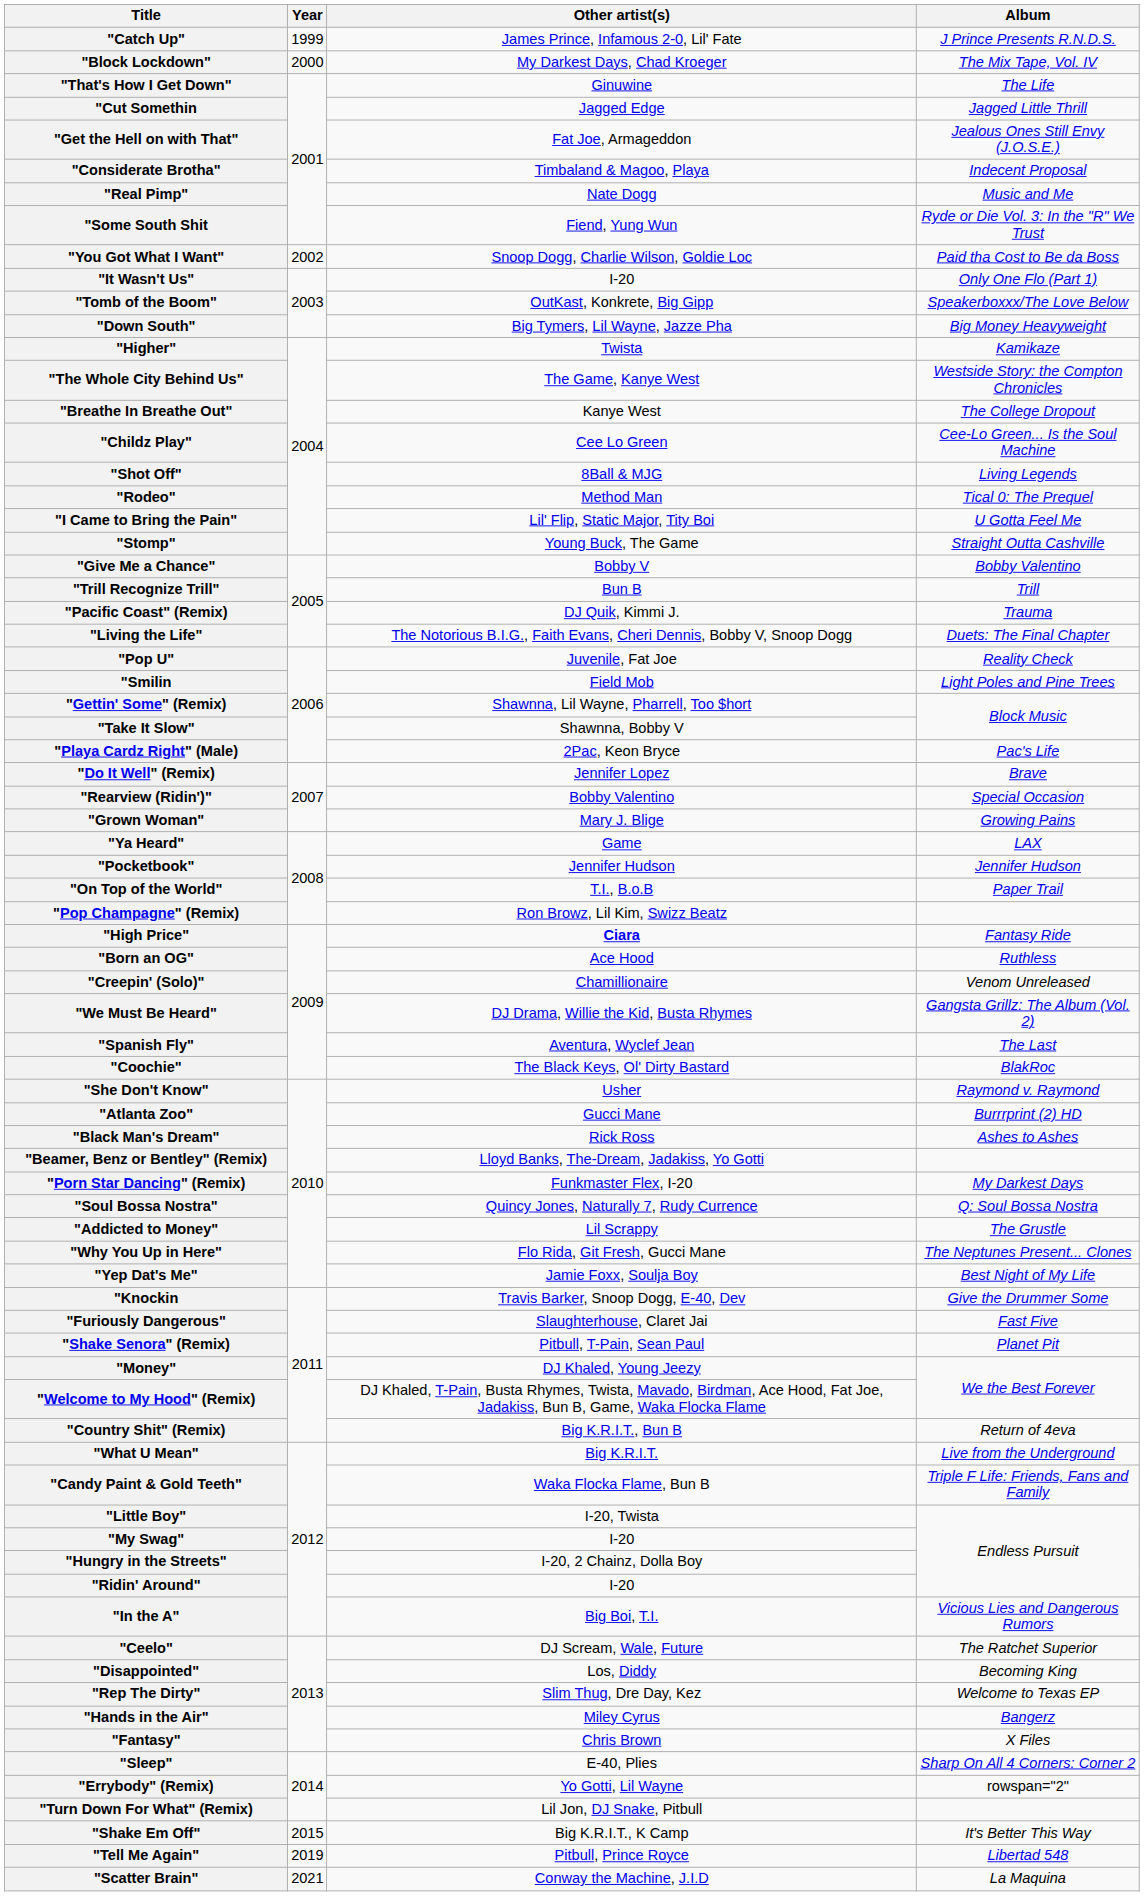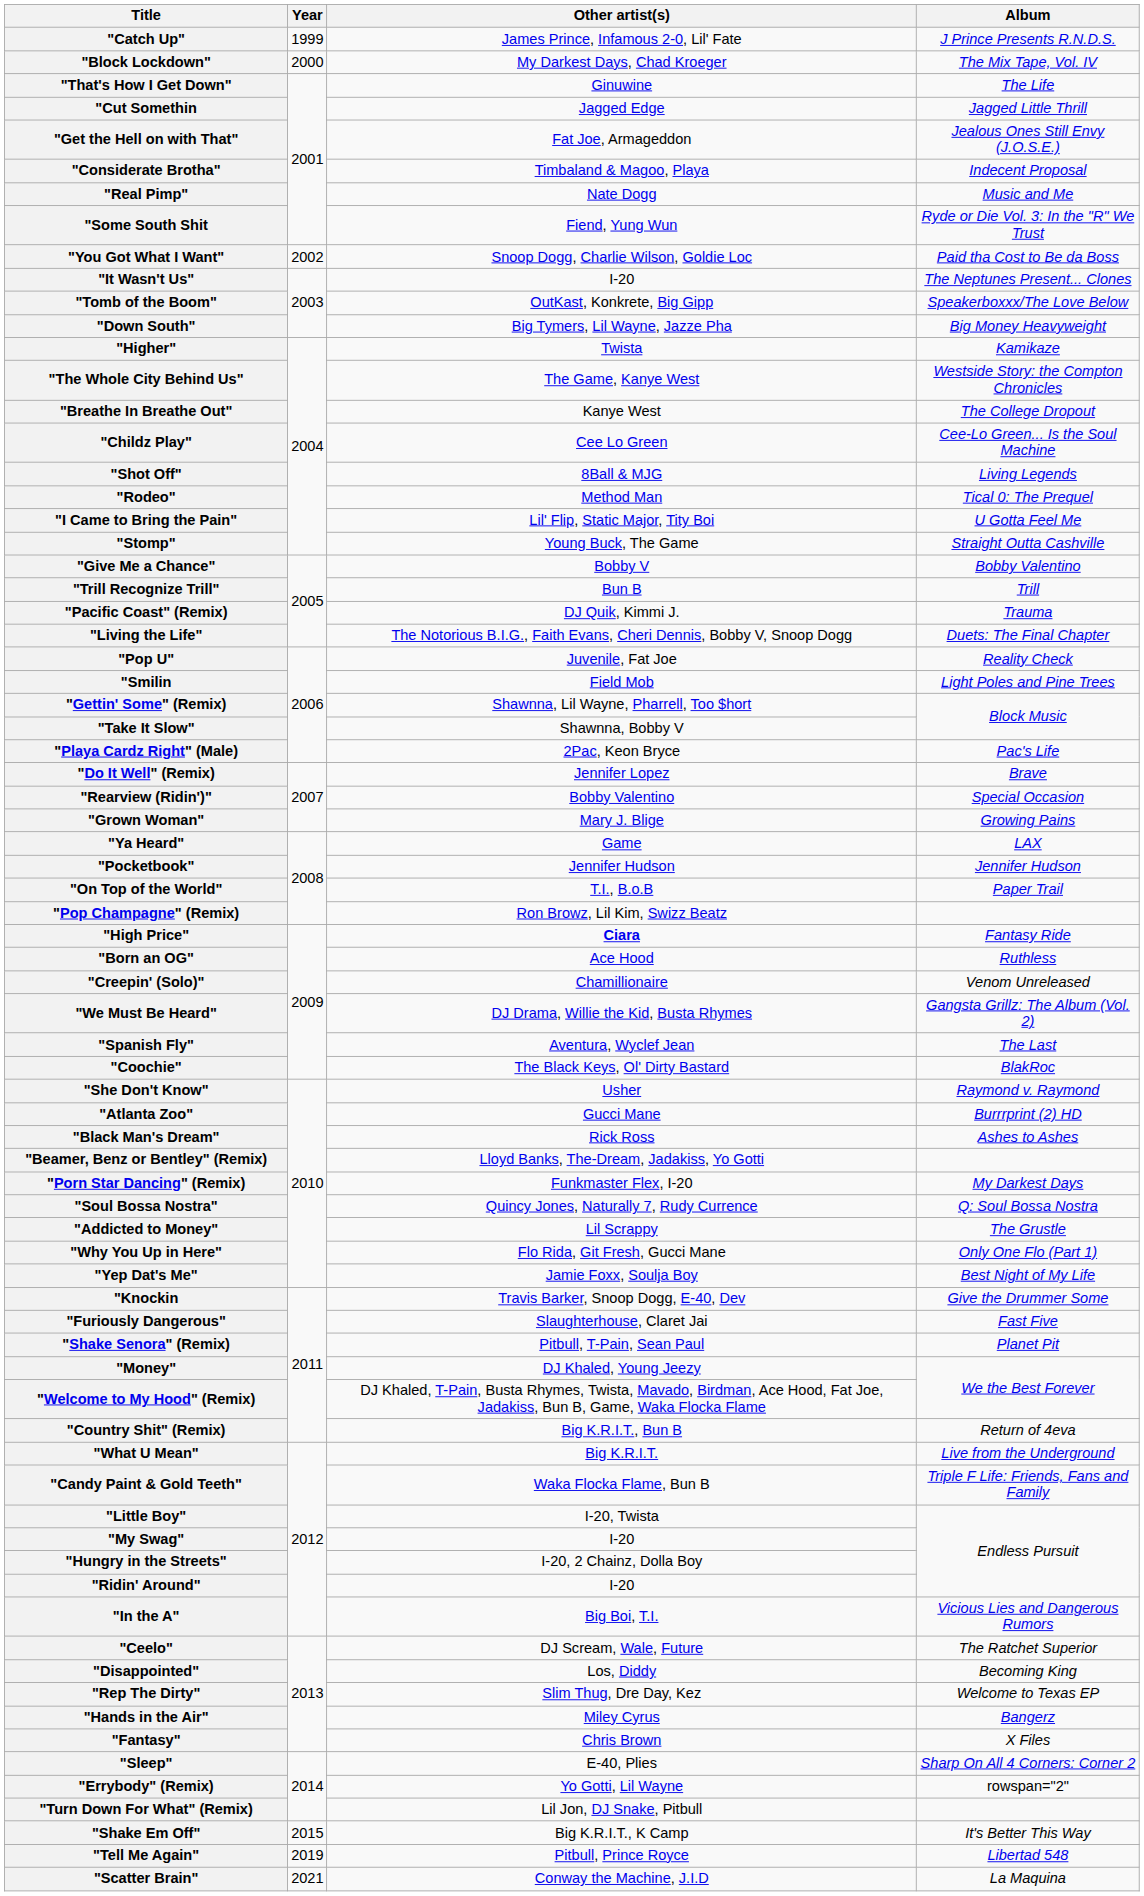(1028, 279) Only One Flo (Part 1) -> (1028, 279) The Neptunes Present... Clones
(1028, 1252) The Neptunes Present... Clones -> (1028, 1252) Only One Flo (Part 1)
